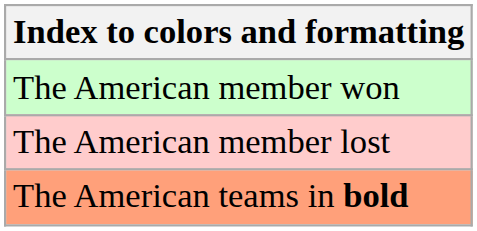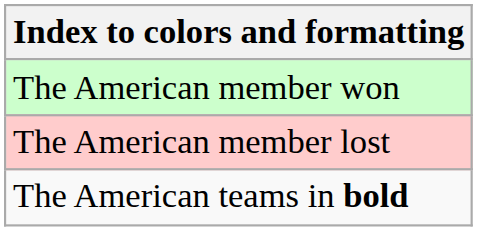(211, 196) lightsalmon background -> (211, 196) no background
